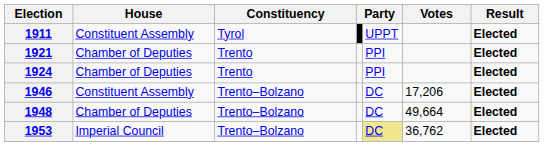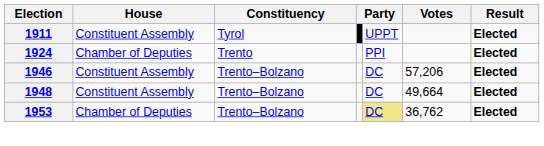- row: (38, 53)
(424, 92) 17,206 -> (424, 72) 57,206
(134, 111) Chamber of Deputies -> (135, 92) Constituent Assembly
(120, 131) Imperial Council -> (134, 111) Chamber of Deputies
